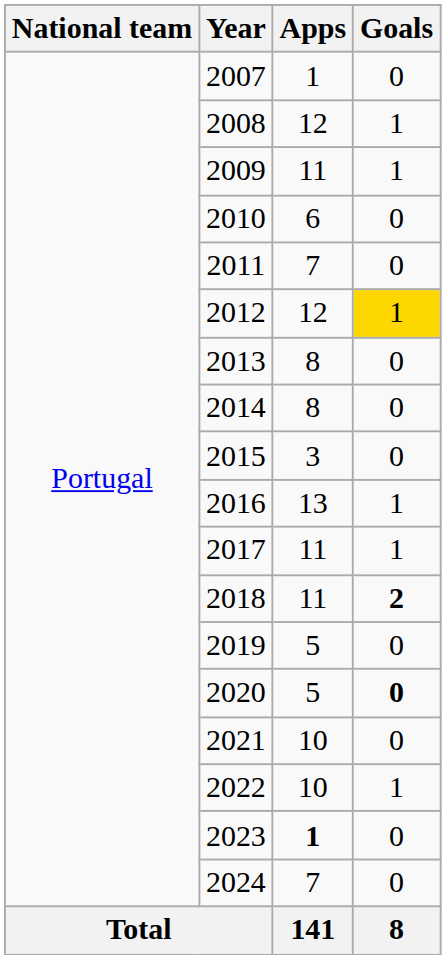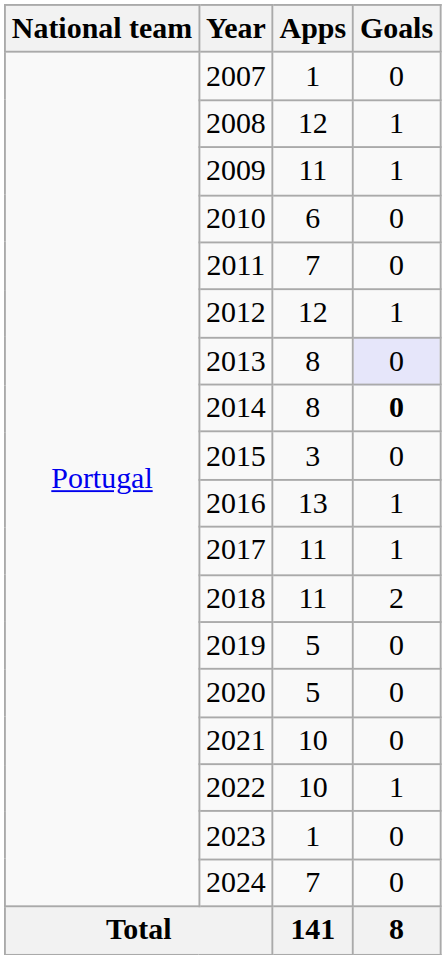(396, 312) gold background -> (396, 312) no background
(396, 360) no background -> (396, 360) lavender background
(396, 407) normal -> (396, 407) bold
(396, 597) bold -> (396, 597) normal
(396, 692) bold -> (396, 692) normal
(313, 834) bold -> (313, 834) normal
